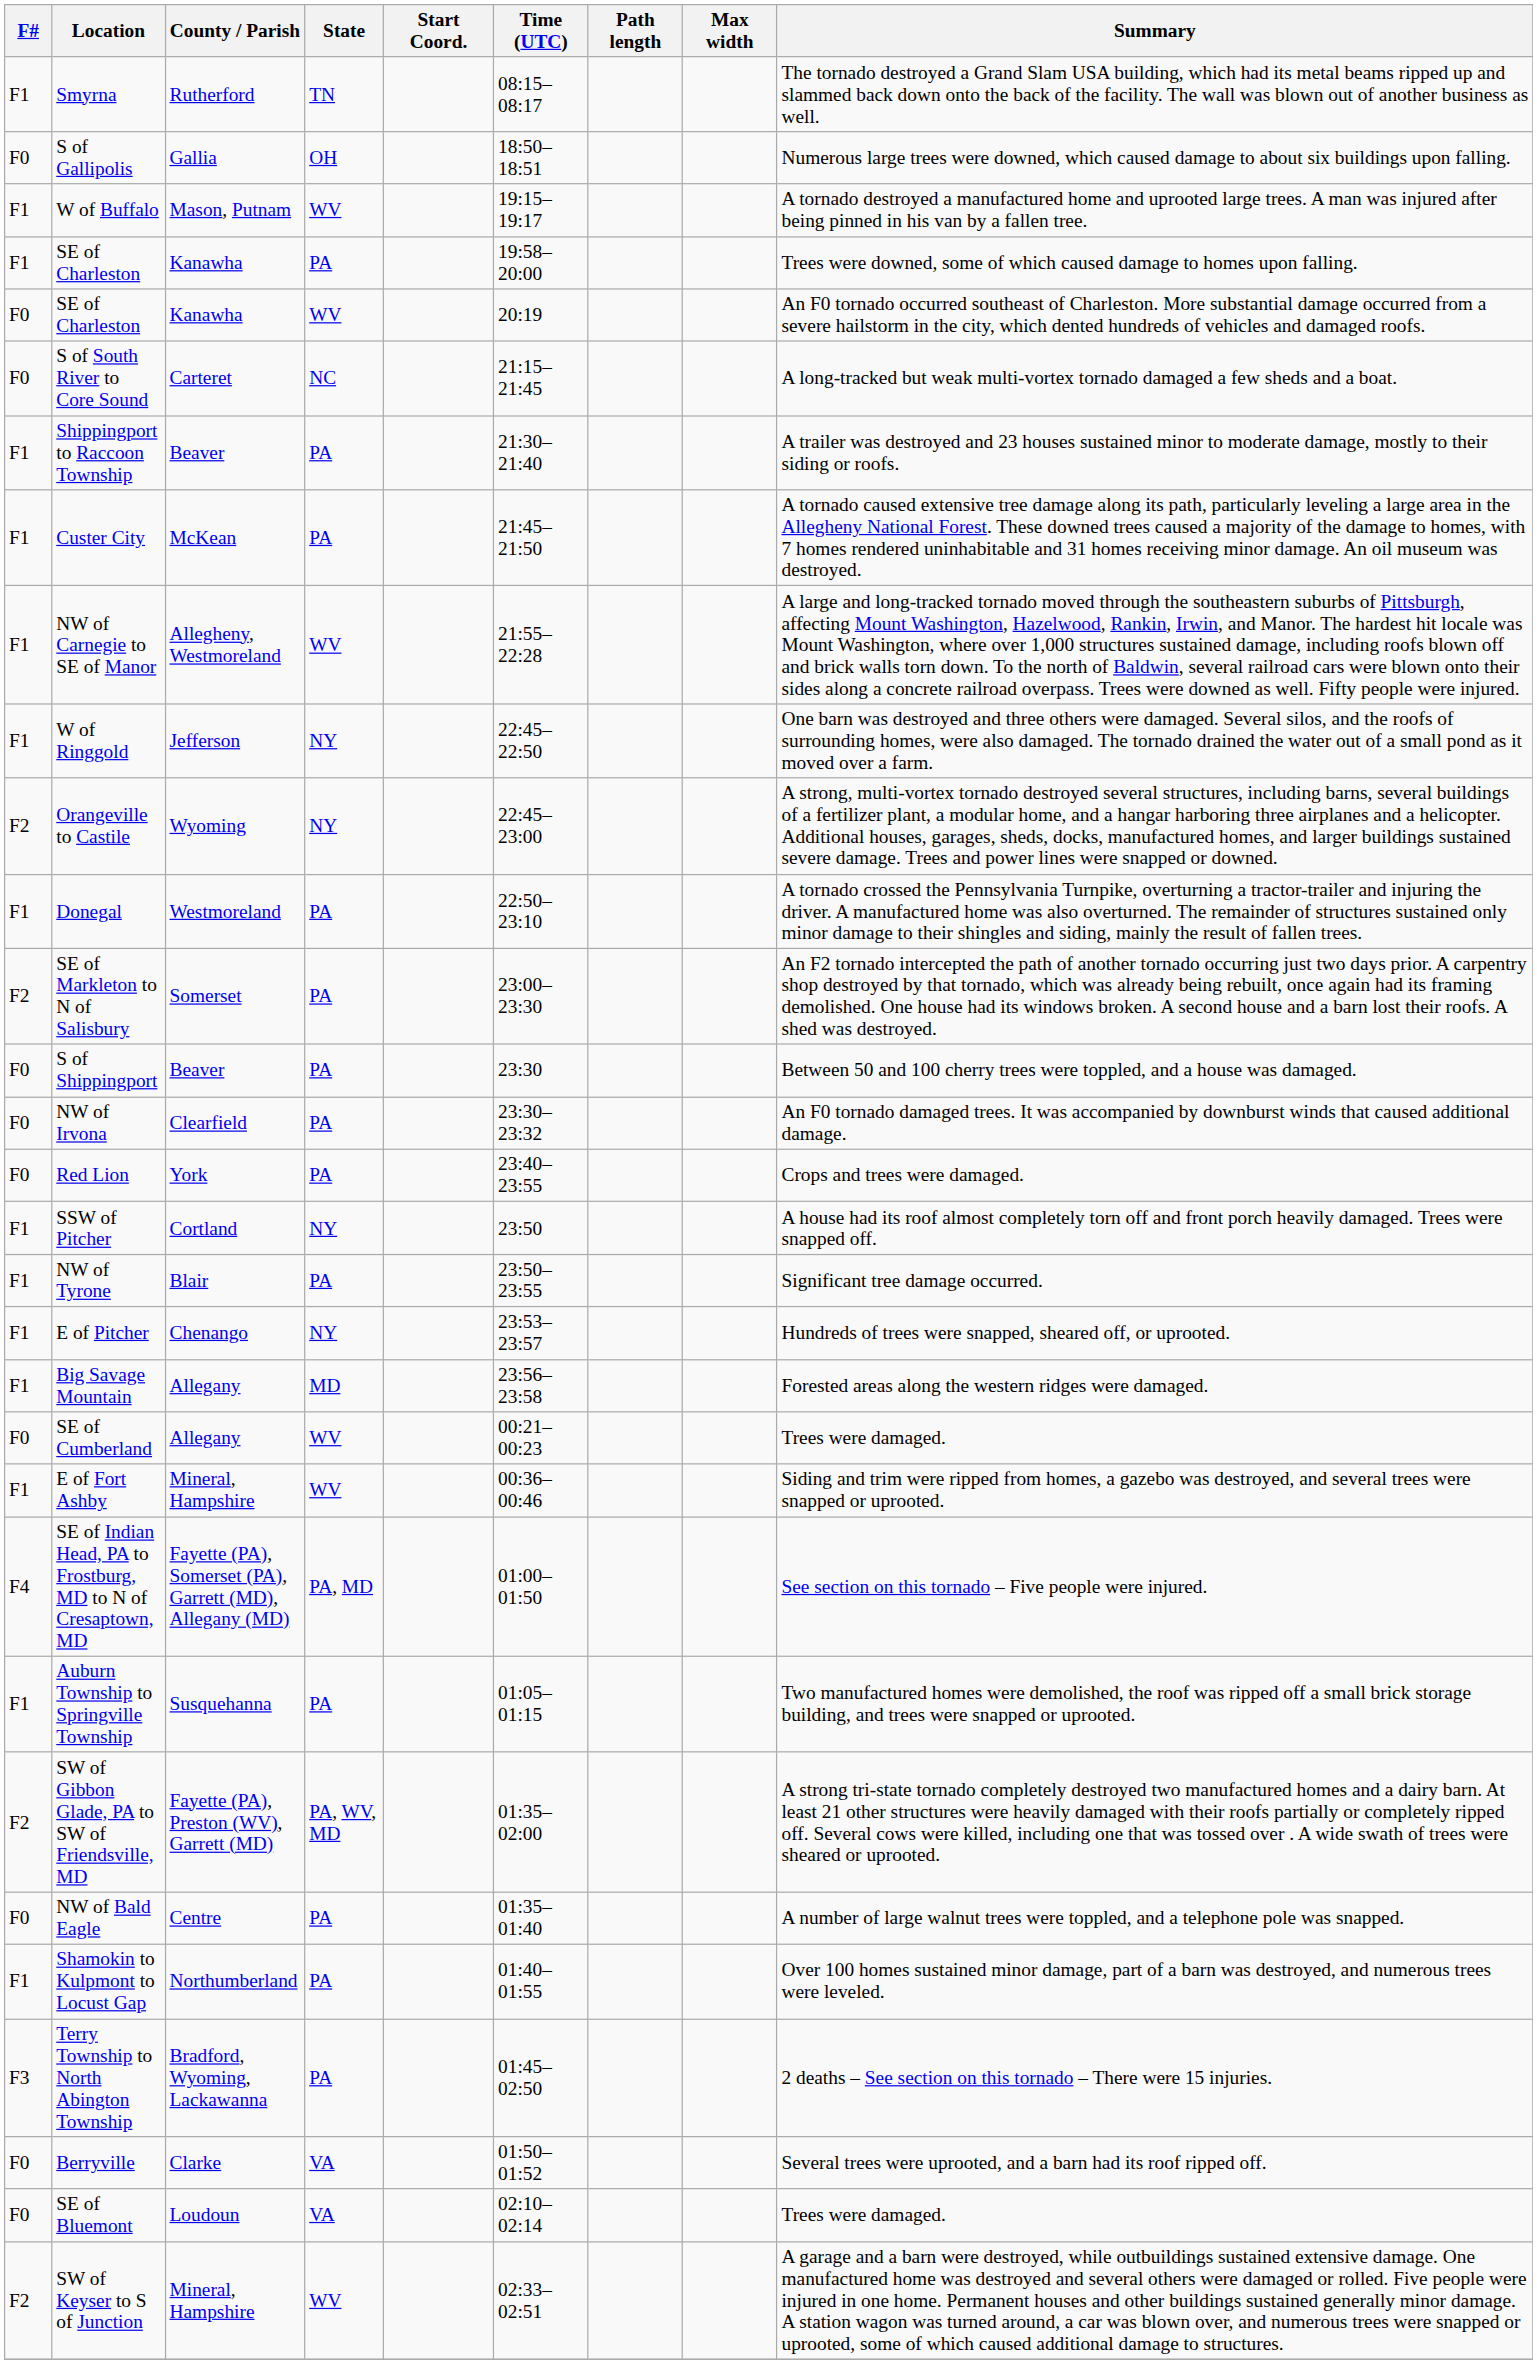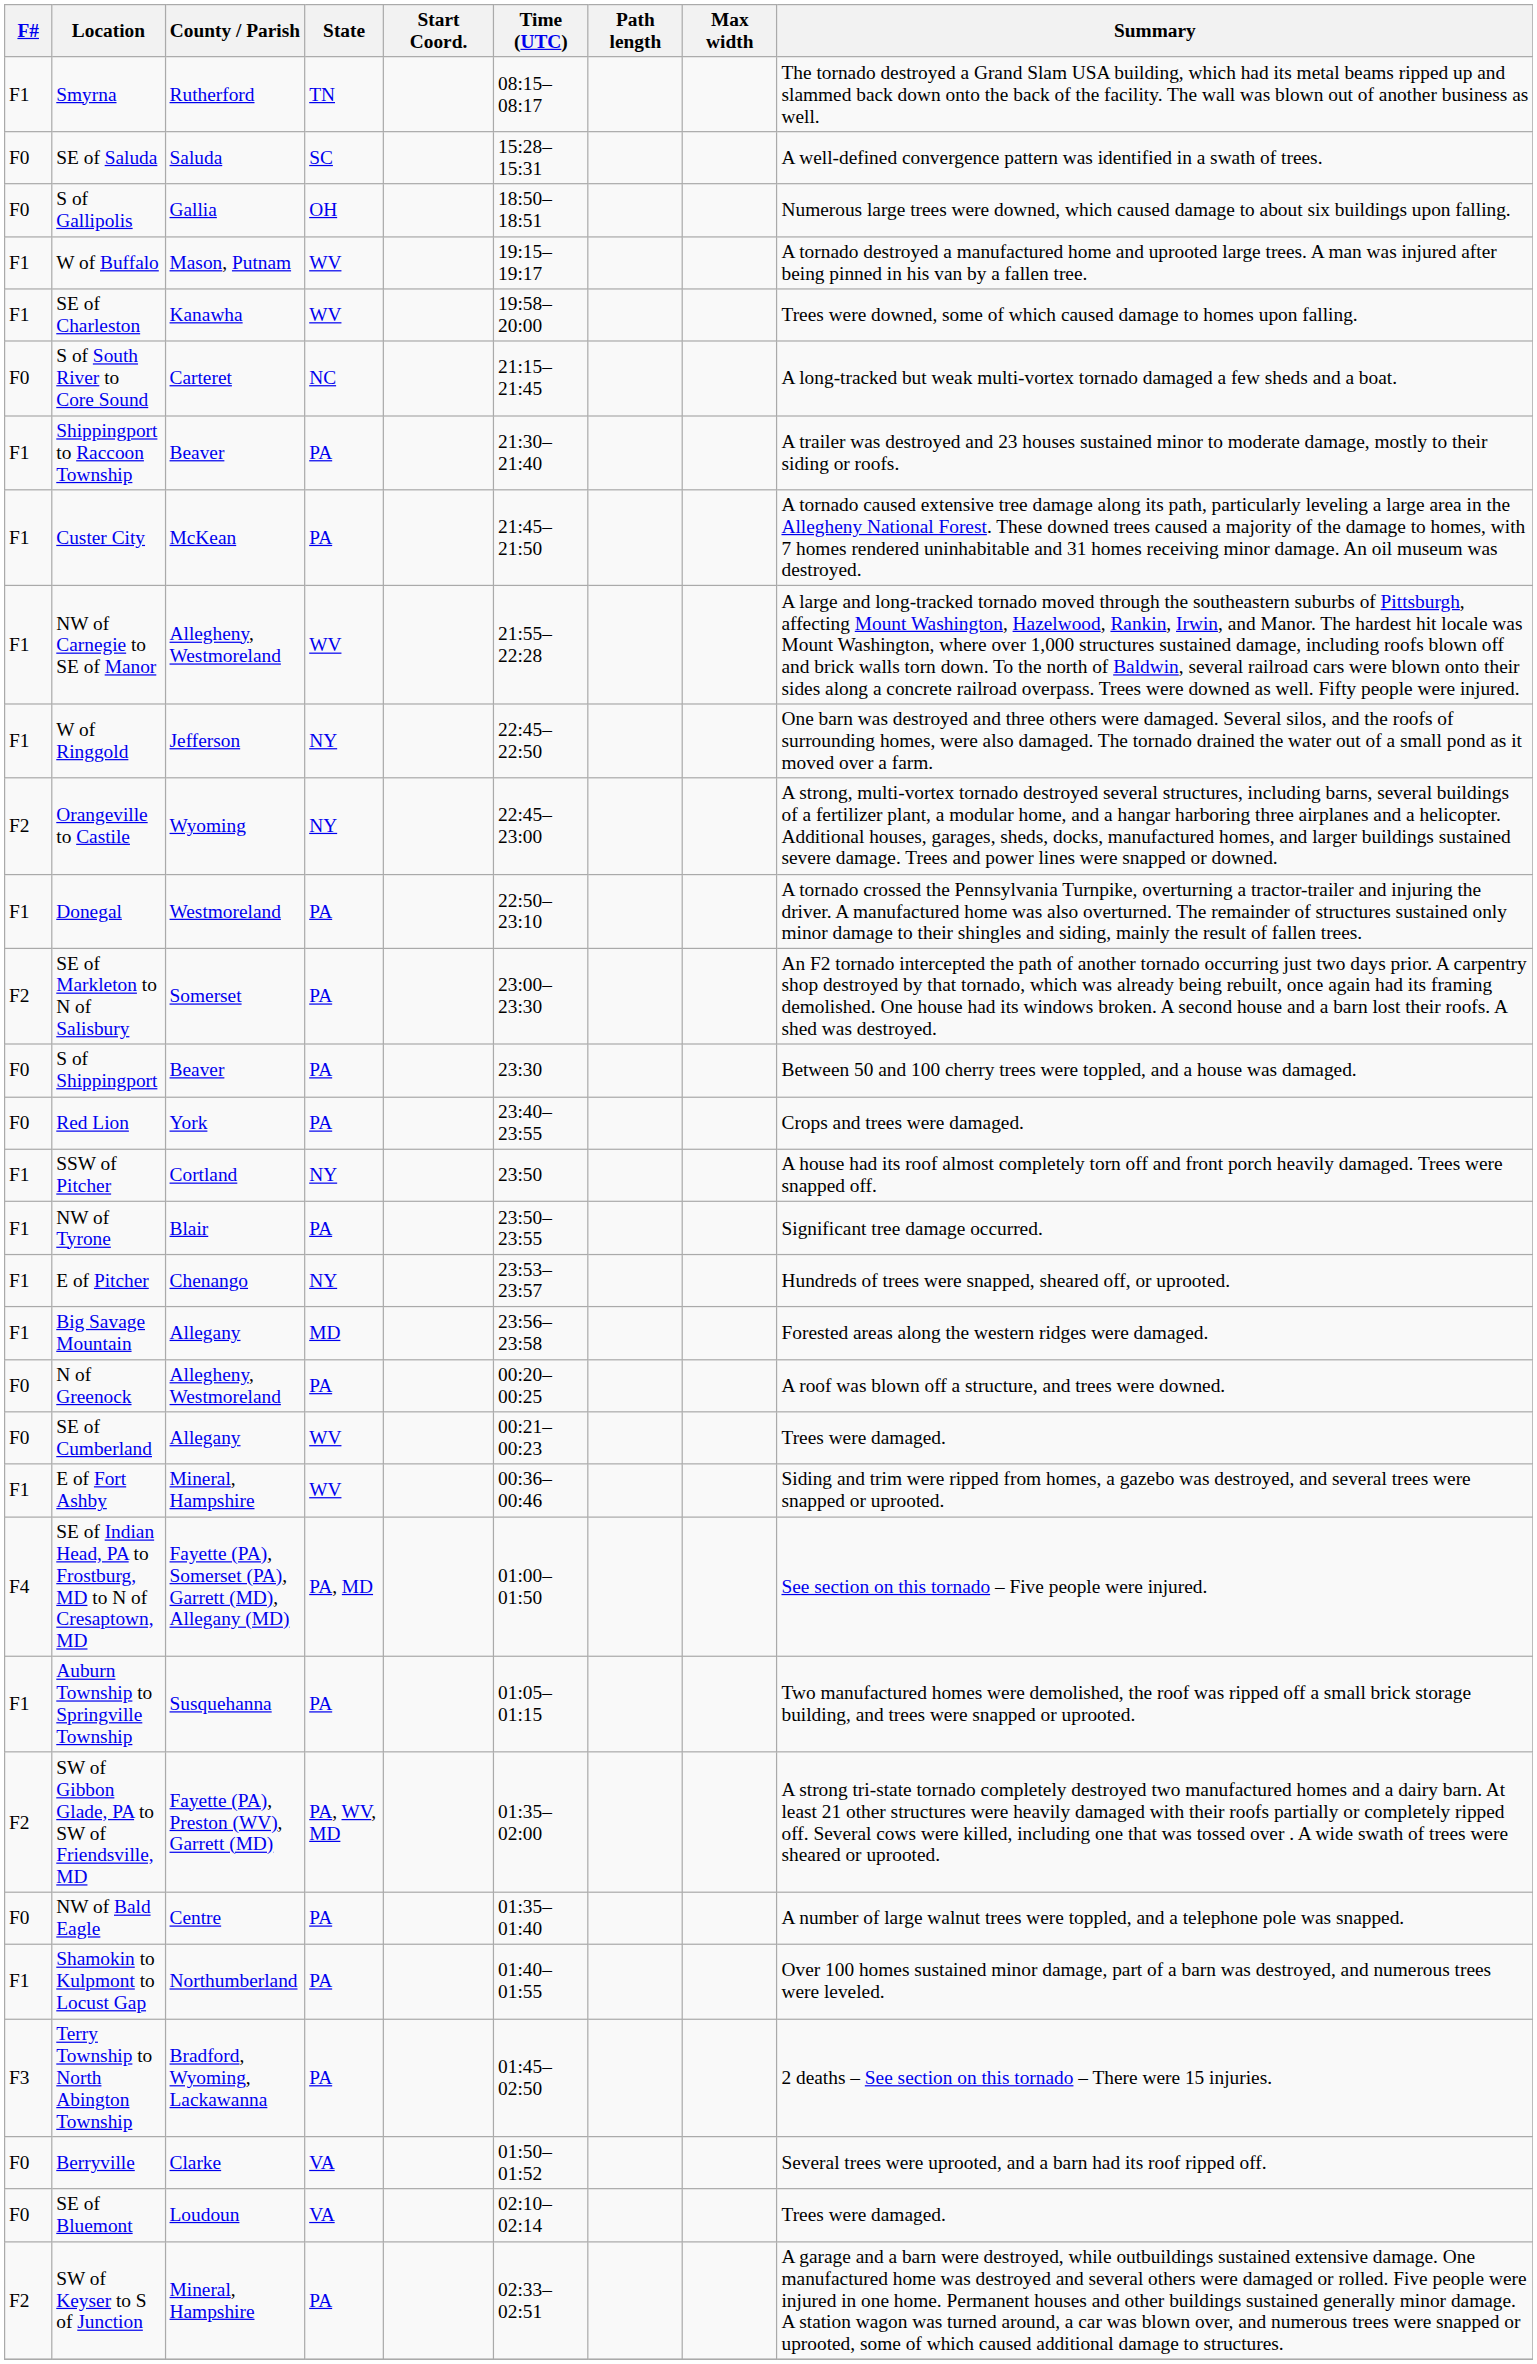+ row: (19, 157)
(321, 262) PA -> (325, 314) WV
- row: (19, 314)
- row: (19, 1122)
+ row: (19, 1385)
(325, 2300) WV -> (321, 2300) PA
